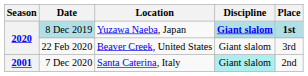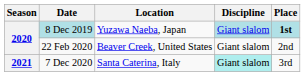(245, 29) bold -> (243, 29) normal
(289, 46) 3rd -> (286, 46) 2nd
(22, 63) 2001 -> (22, 63) 2021
(289, 63) 2nd -> (286, 63) 3rd
